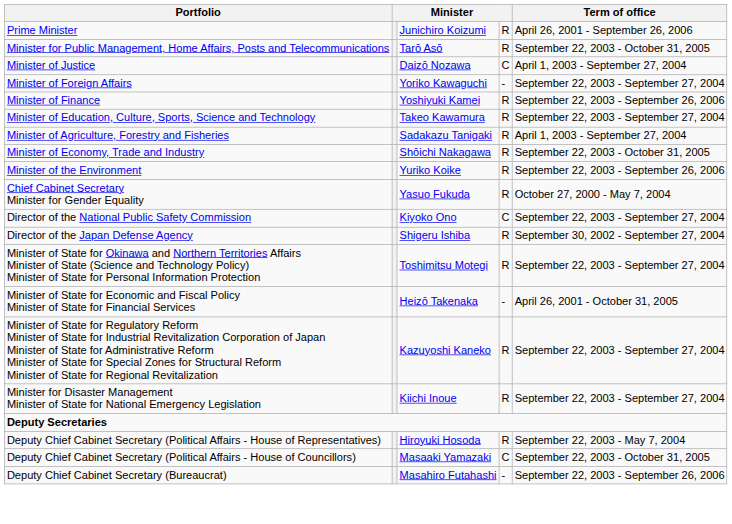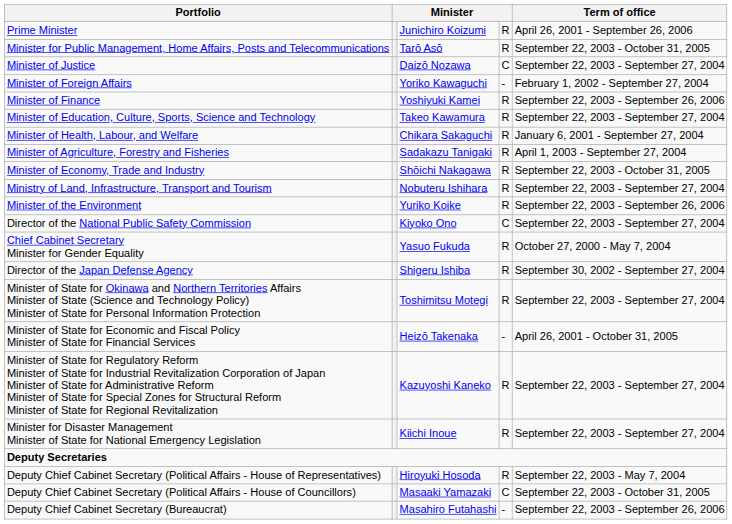(601, 65) April 1, 2003 - September 27, 2004 -> (620, 65) September 22, 2003 - September 27, 2004
(620, 83) September 22, 2003 - September 27, 2004 -> (612, 83) February 1, 2002 - September 27, 2004
+ row: (103, 135)
+ row: (139, 188)
rows swapped: (75, 194) <-> (129, 218)
